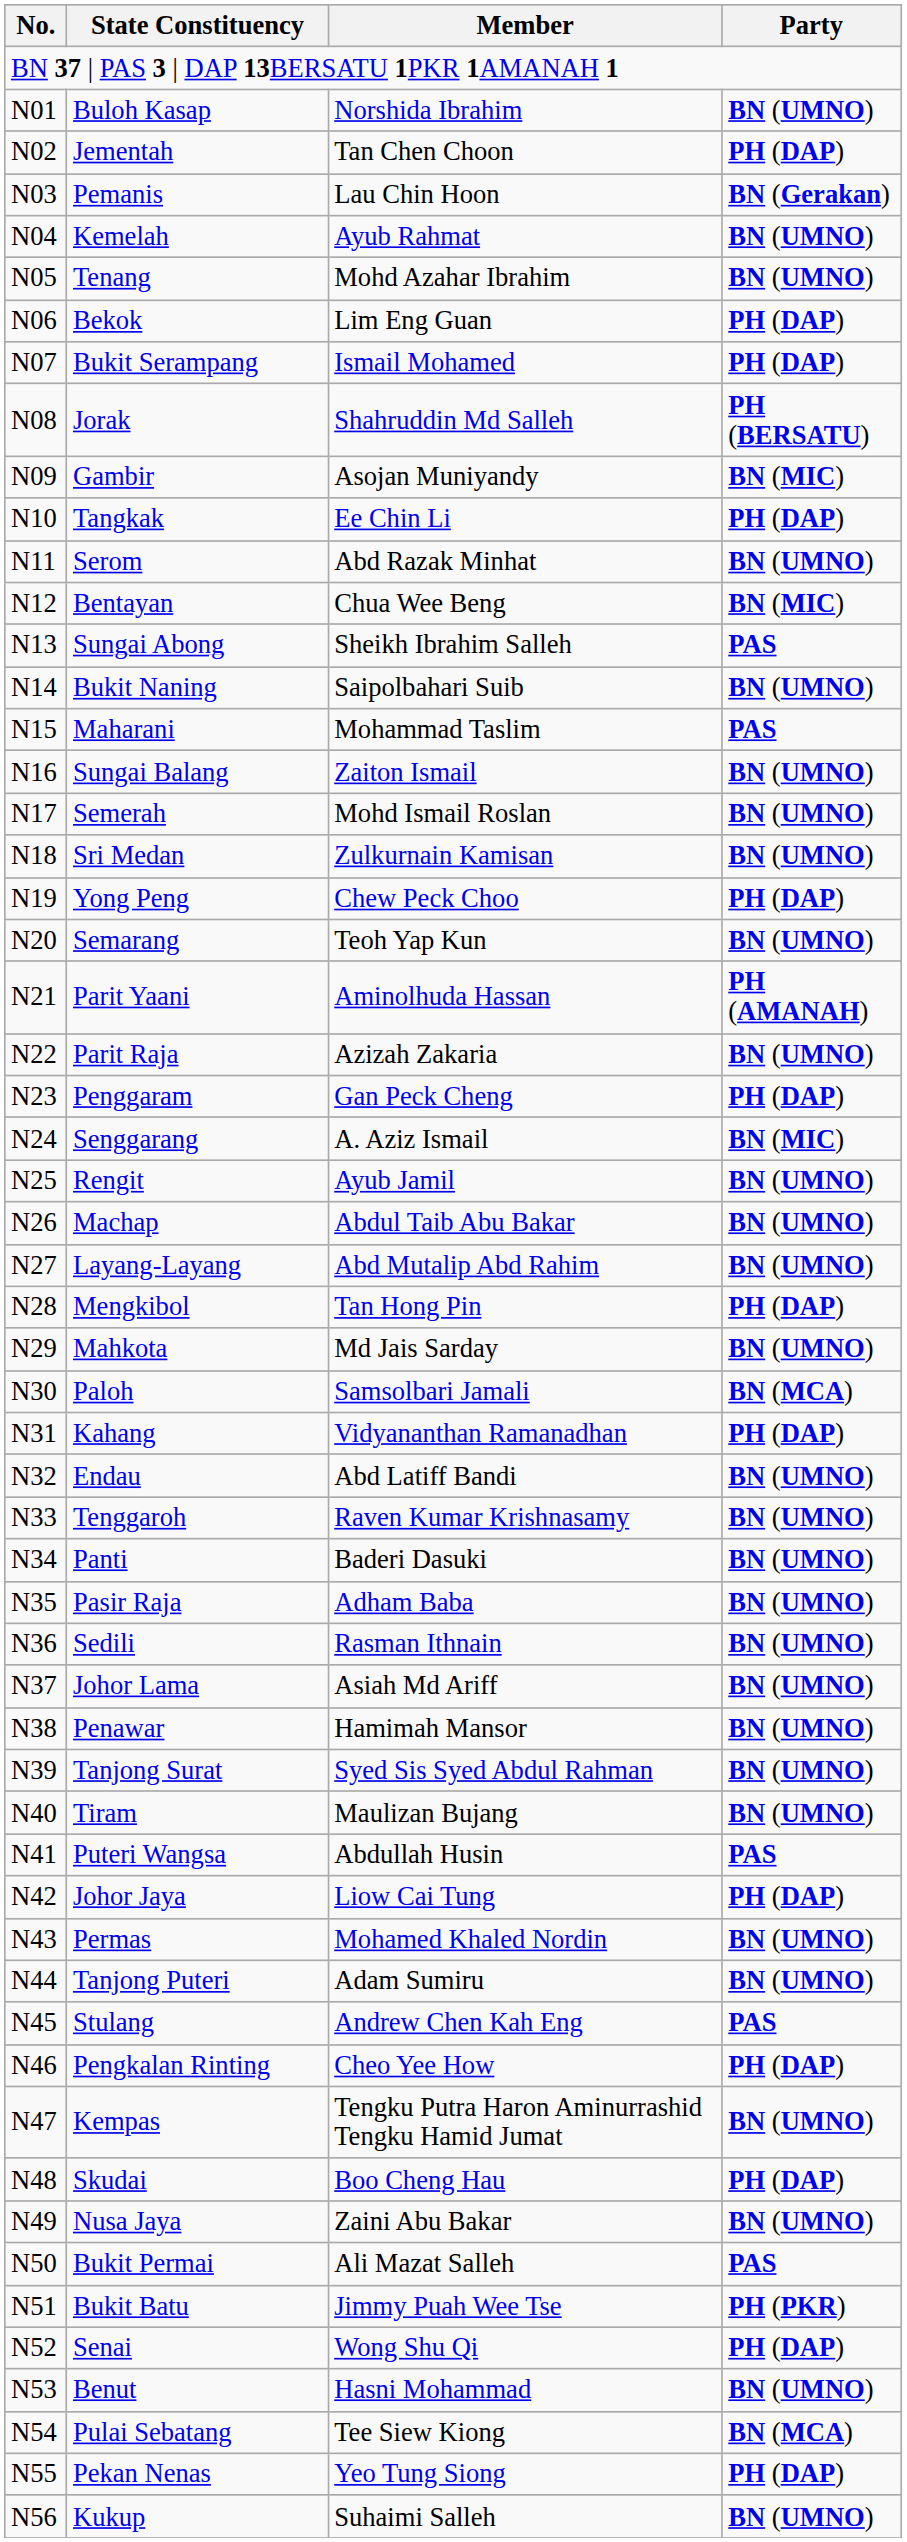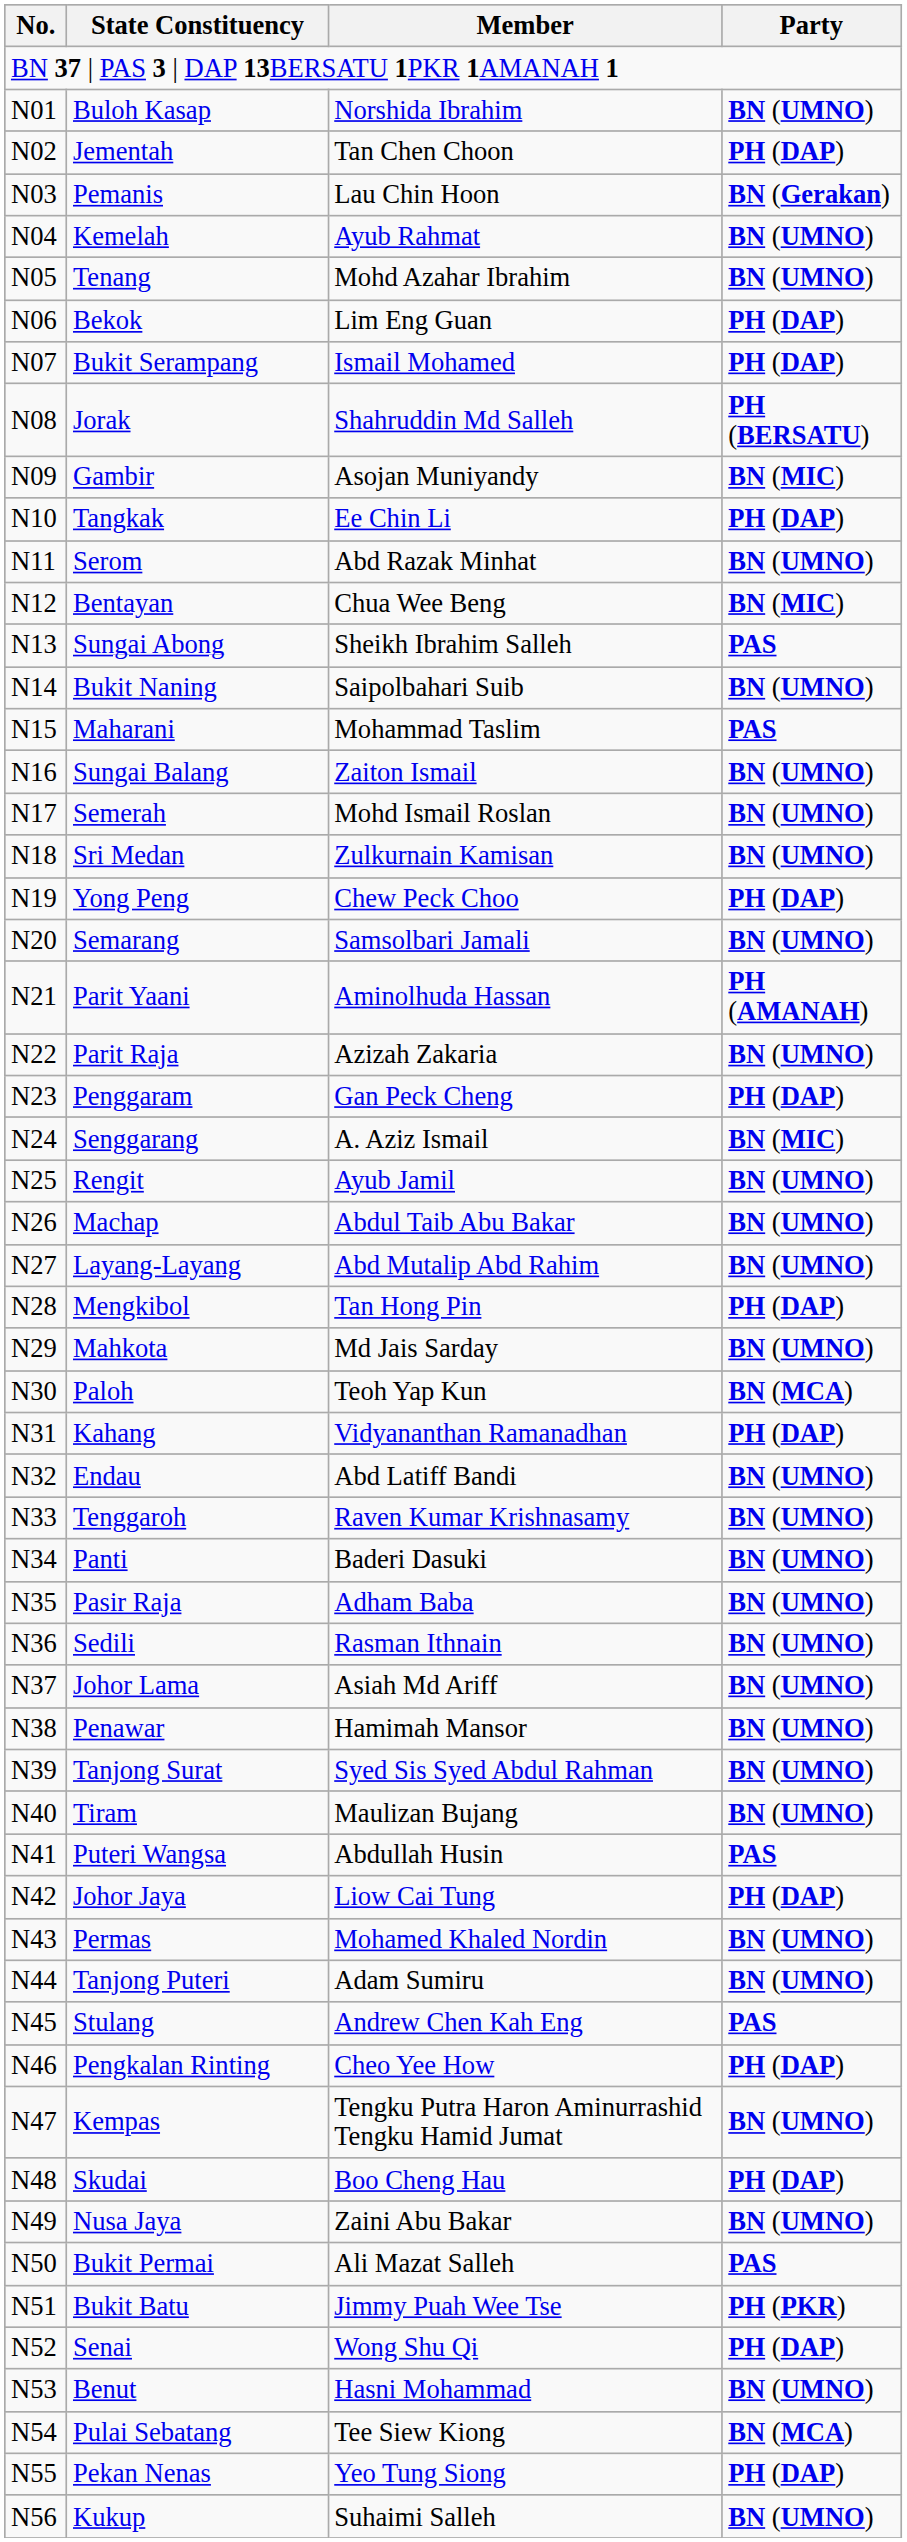(410, 940) Teoh Yap Kun -> (432, 940) Samsolbari Jamali
(432, 1391) Samsolbari Jamali -> (410, 1391) Teoh Yap Kun
